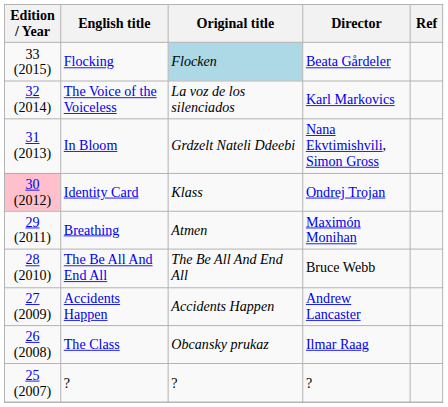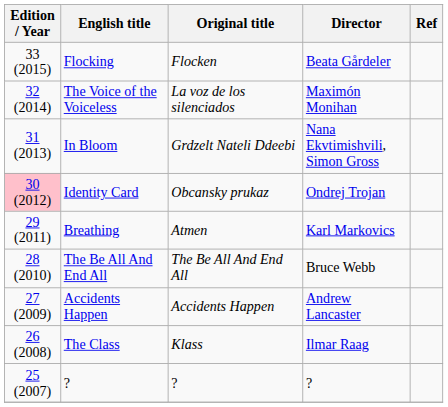(194, 61) lightblue background -> (194, 61) no background
(350, 99) Karl Markovics -> (333, 99) Maximón Monihan
(187, 192) Klass -> (220, 192) Obcansky prukaz
(333, 230) Maximón Monihan -> (350, 230) Karl Markovics
(220, 344) Obcansky prukaz -> (187, 344) Klass
